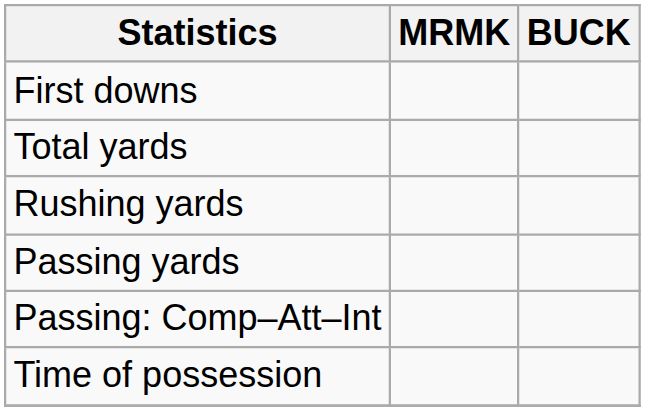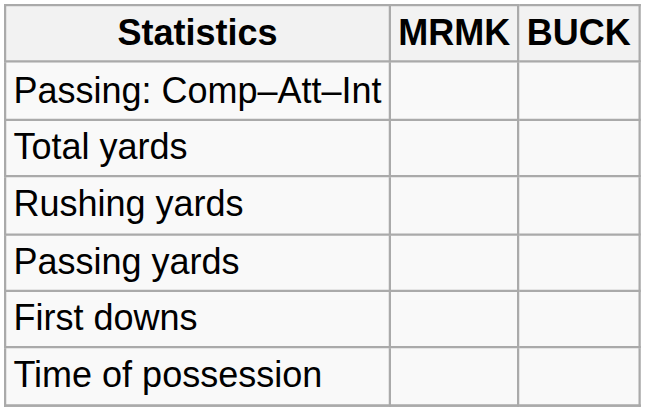rows swapped: (105, 90) <-> (198, 318)
